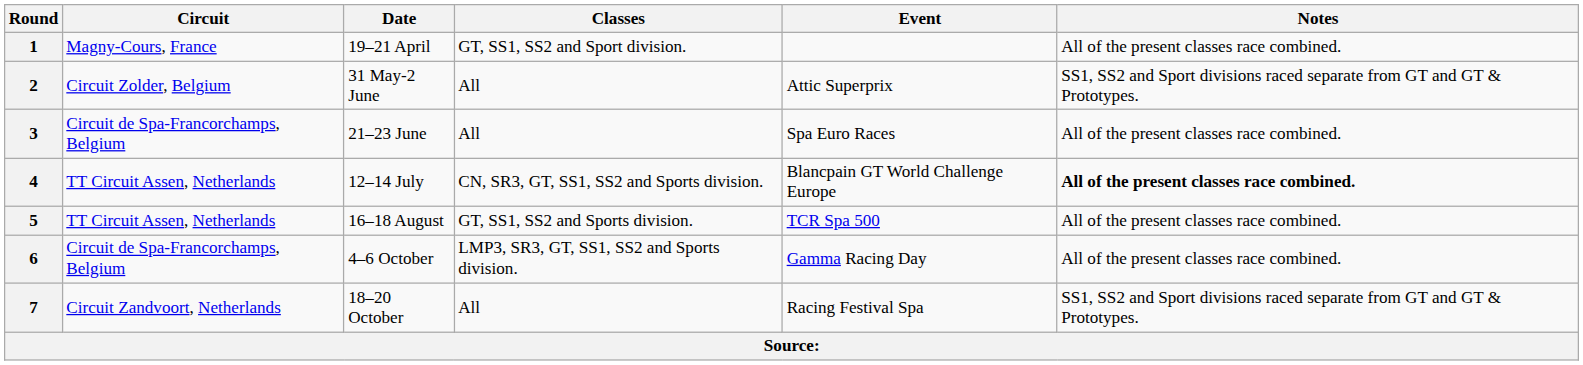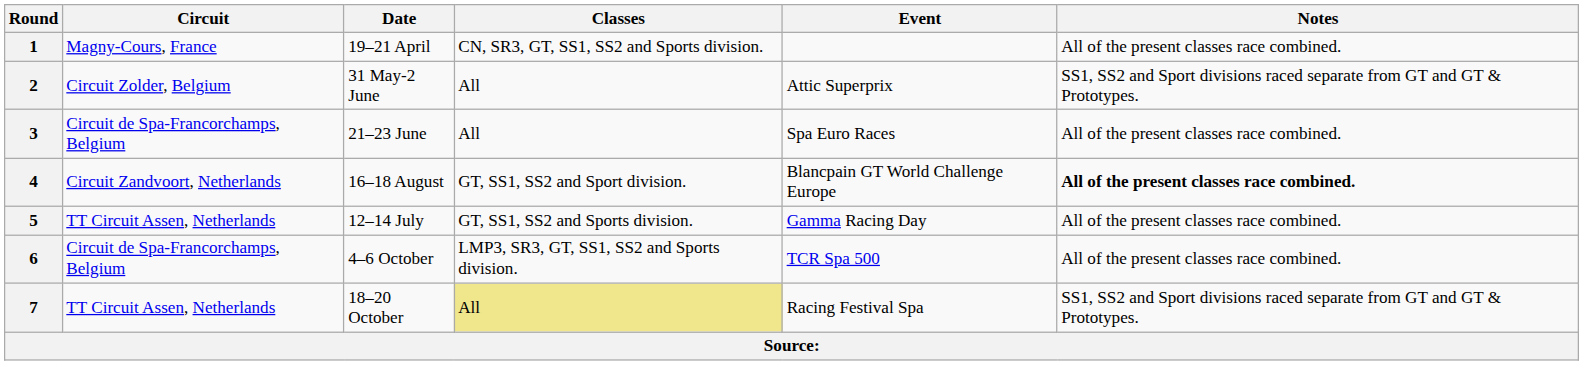(572, 46) GT, SS1, SS2 and Sport division. -> (611, 46) CN, SR3, GT, SS1, SS2 and Sports division.
(171, 181) TT Circuit Assen, Netherlands -> (174, 181) Circuit Zandvoort, Netherlands
(386, 181) 12–14 July -> (396, 181) 16–18 August
(611, 181) CN, SR3, GT, SS1, SS2 and Sports division. -> (572, 181) GT, SS1, SS2 and Sport division.
(396, 220) 16–18 August -> (386, 220) 12–14 July
(833, 220) TCR Spa 500 -> (857, 220) Gamma Racing Day
(857, 258) Gamma Racing Day -> (833, 258) TCR Spa 500
(174, 306) Circuit Zandvoort, Netherlands -> (171, 306) TT Circuit Assen, Netherlands
(469, 306) no background -> (469, 306) khaki background
